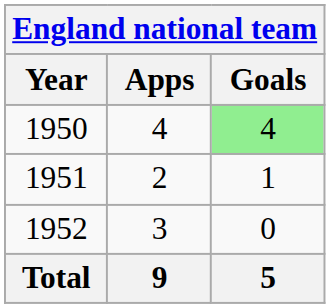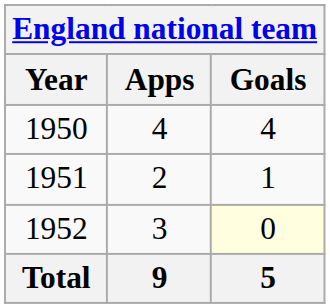(268, 128) lightgreen background -> (268, 128) no background
(268, 228) no background -> (268, 228) lightyellow background
